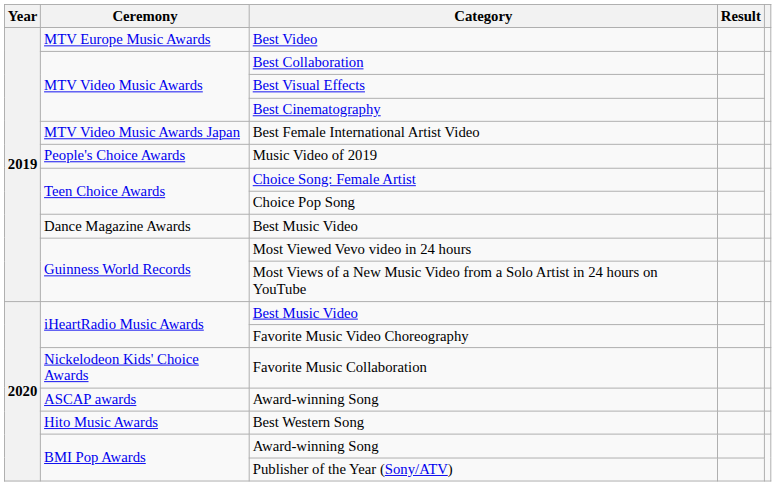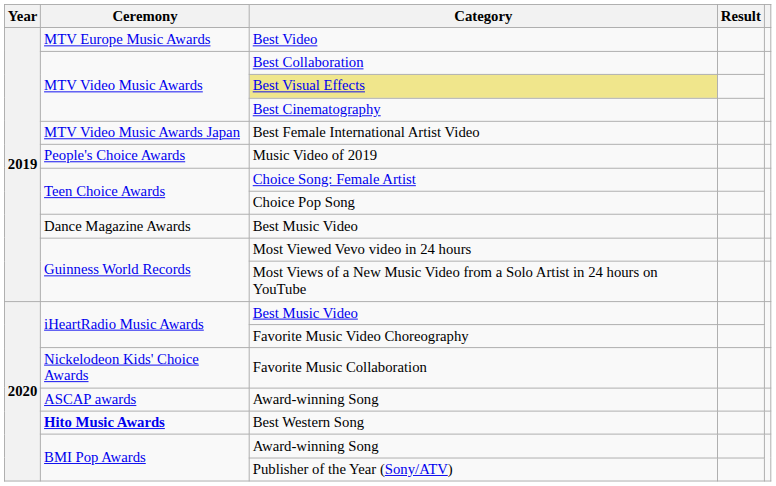(309, 86) no background -> (309, 86) khaki background
(101, 422) normal -> (104, 422) bold
